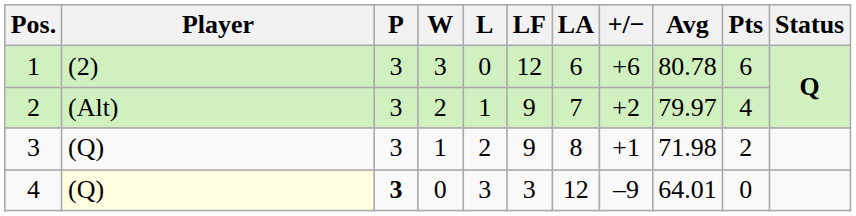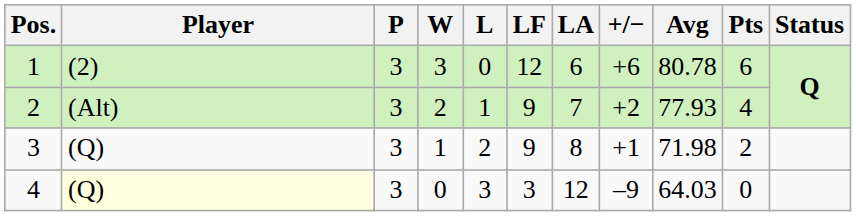(687, 107) 79.97 -> (687, 107) 77.93
(396, 189) bold -> (396, 189) normal
(687, 189) 64.01 -> (687, 189) 64.03
